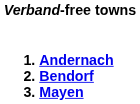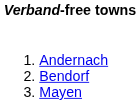(70, 77) bold -> (70, 77) normal
